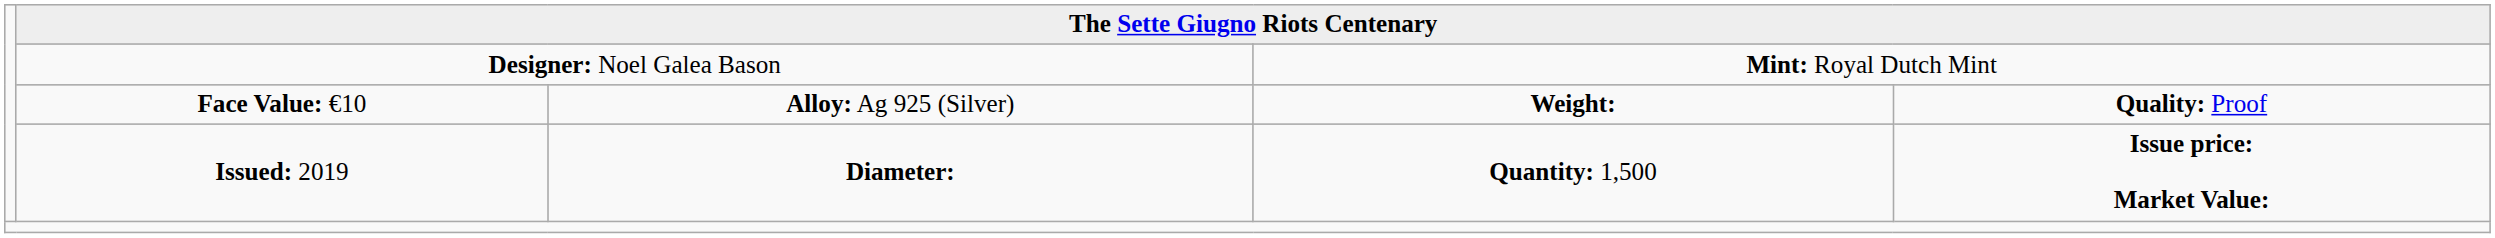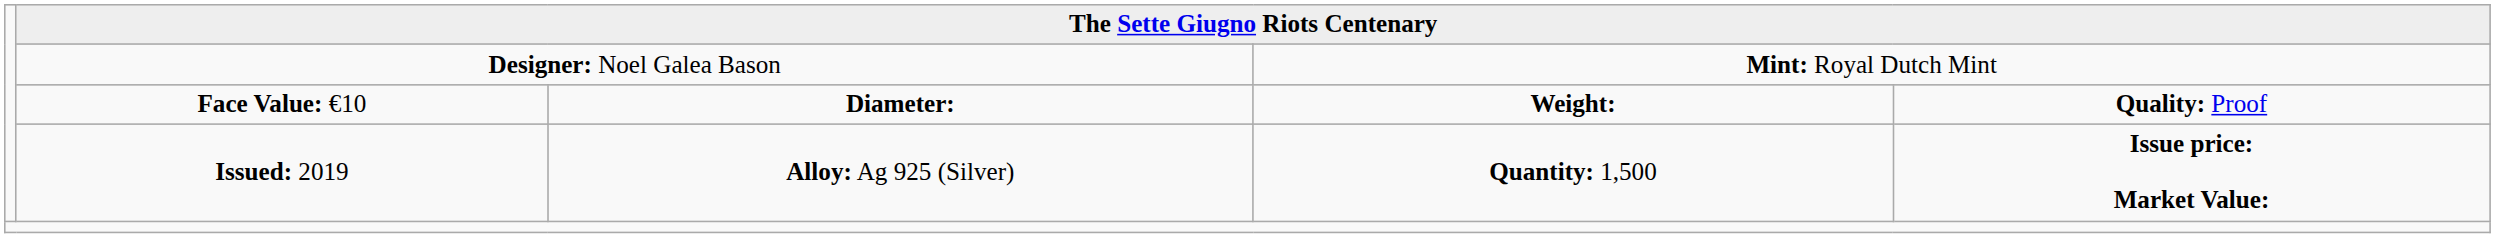(900, 104) Alloy: Ag 925 (Silver) -> (900, 104) Diameter:
(900, 172) Diameter: -> (900, 172) Alloy: Ag 925 (Silver)
